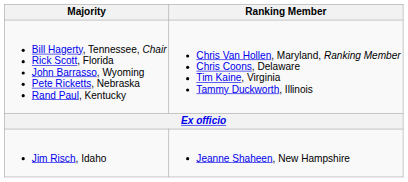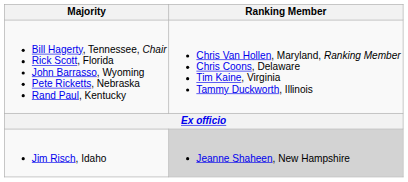(286, 159) no background -> (286, 159) lightgrey background
